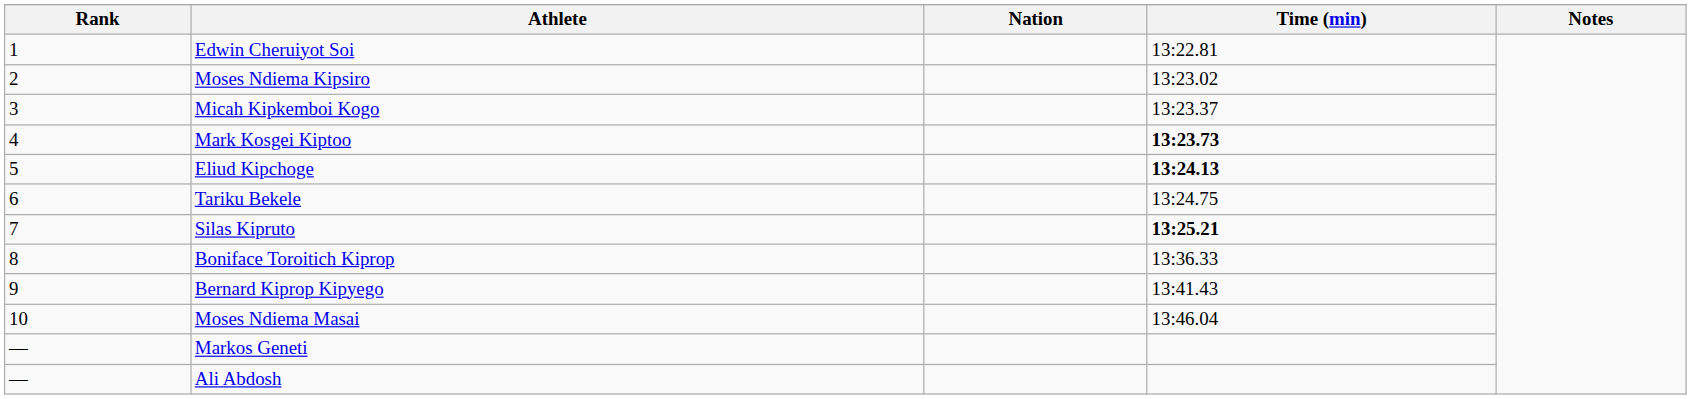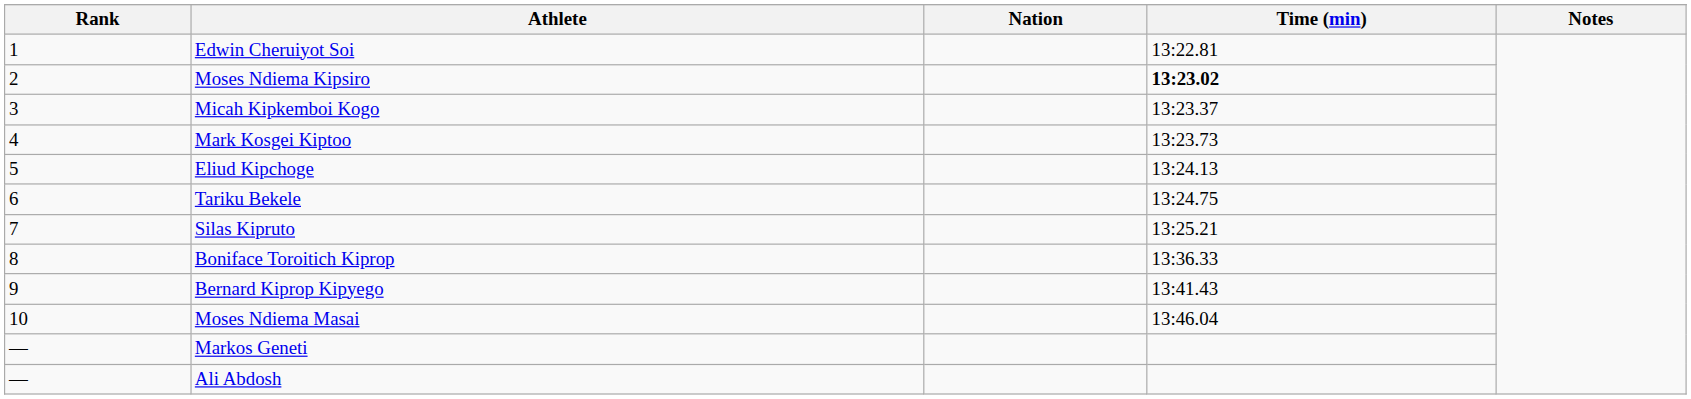(1185, 79) normal -> (1185, 79) bold
(1185, 139) bold -> (1185, 139) normal
(1185, 169) bold -> (1185, 169) normal
(1185, 229) bold -> (1185, 229) normal
